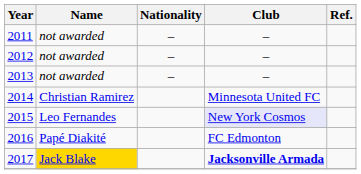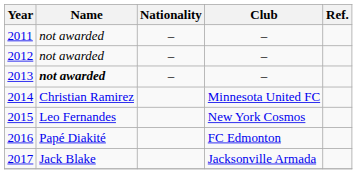(72, 76) normal -> (72, 76) bold
(257, 117) lavender background -> (257, 117) no background
(68, 158) gold background -> (68, 158) no background
(266, 158) bold -> (262, 158) normal
